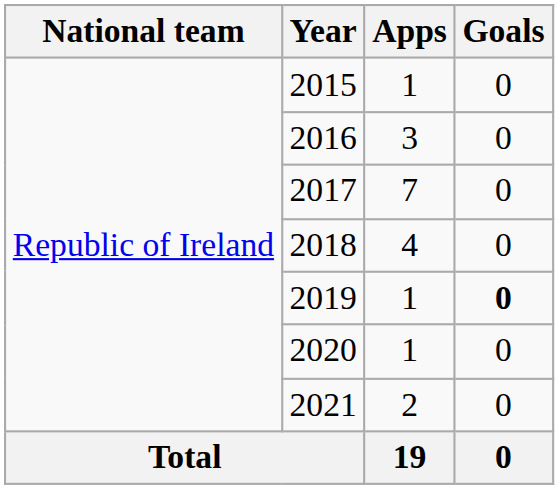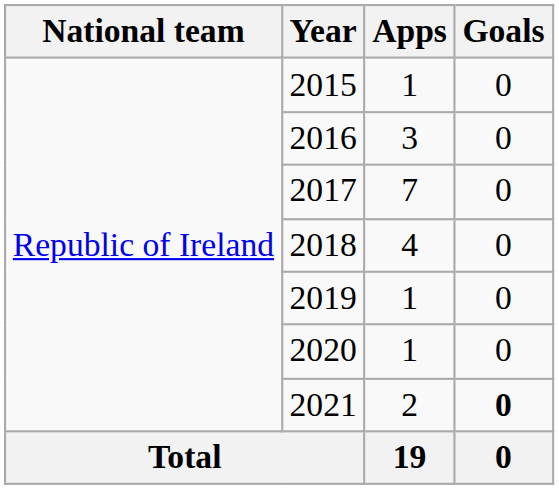(504, 297) bold -> (504, 297) normal
(504, 404) normal -> (504, 404) bold
